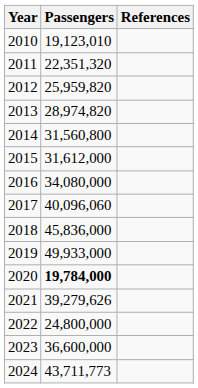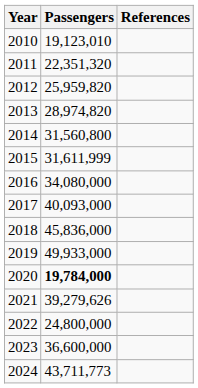(78, 158) 31,612,000 -> (78, 158) 31,611,999
(78, 205) 40,096,060 -> (78, 205) 40,093,000
